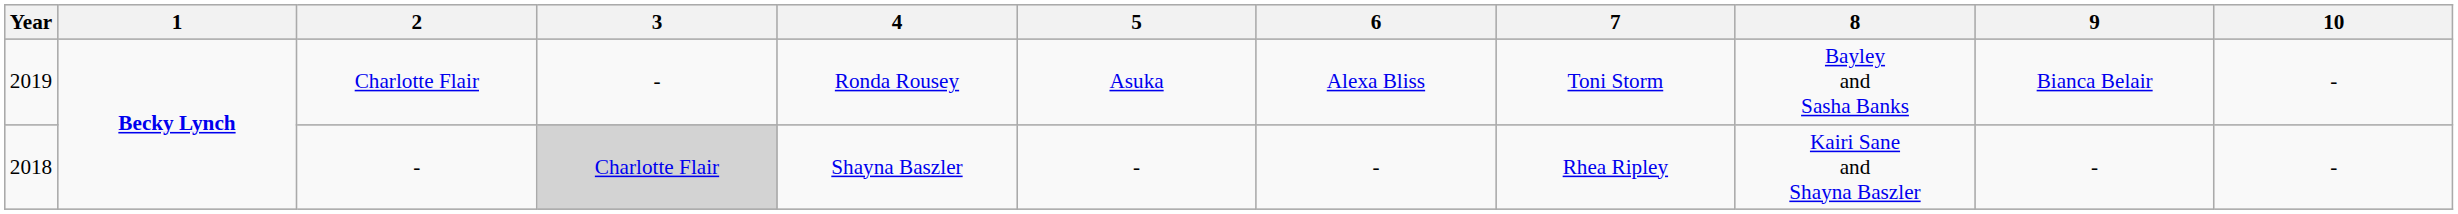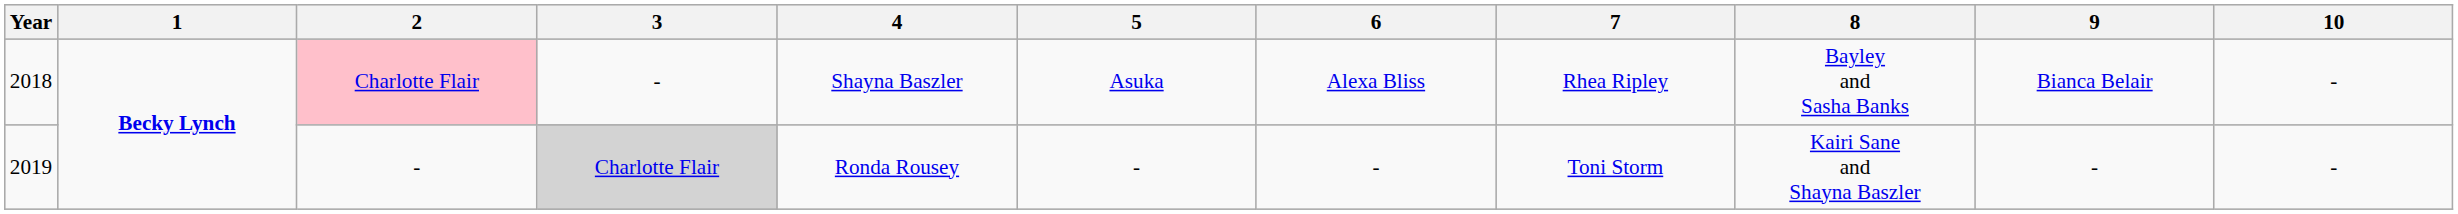(31, 81) 2019 -> (31, 81) 2018
(417, 81) no background -> (417, 81) pink background
(897, 81) Ronda Rousey -> (897, 81) Shayna Baszler
(1615, 81) Toni Storm -> (1615, 81) Rhea Ripley
(31, 166) 2018 -> (31, 166) 2019
(897, 166) Shayna Baszler -> (897, 166) Ronda Rousey
(1615, 166) Rhea Ripley -> (1615, 166) Toni Storm
